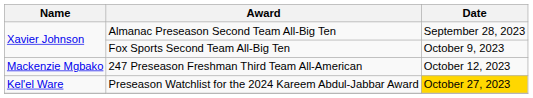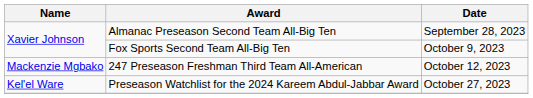(467, 84) gold background -> (467, 84) no background
